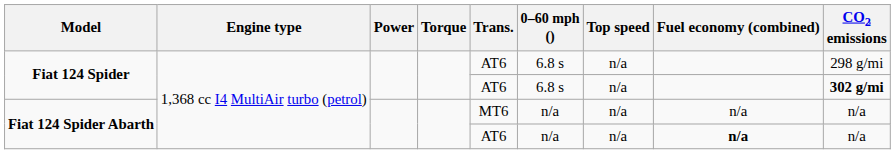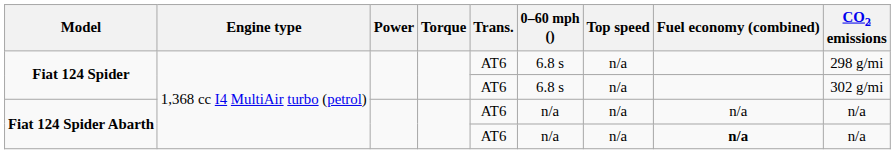(857, 87) bold -> (857, 87) normal
(494, 112) MT6 -> (494, 112) AT6
